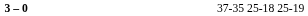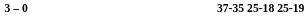(261, 8) normal -> (261, 8) bold
